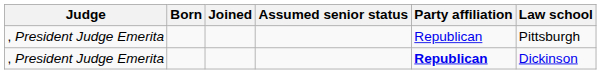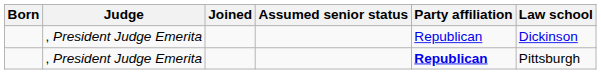columns swapped: (86, 15) <-> (186, 15)
(549, 36) Pittsburgh -> (548, 36) Dickinson
(548, 58) Dickinson -> (549, 58) Pittsburgh
